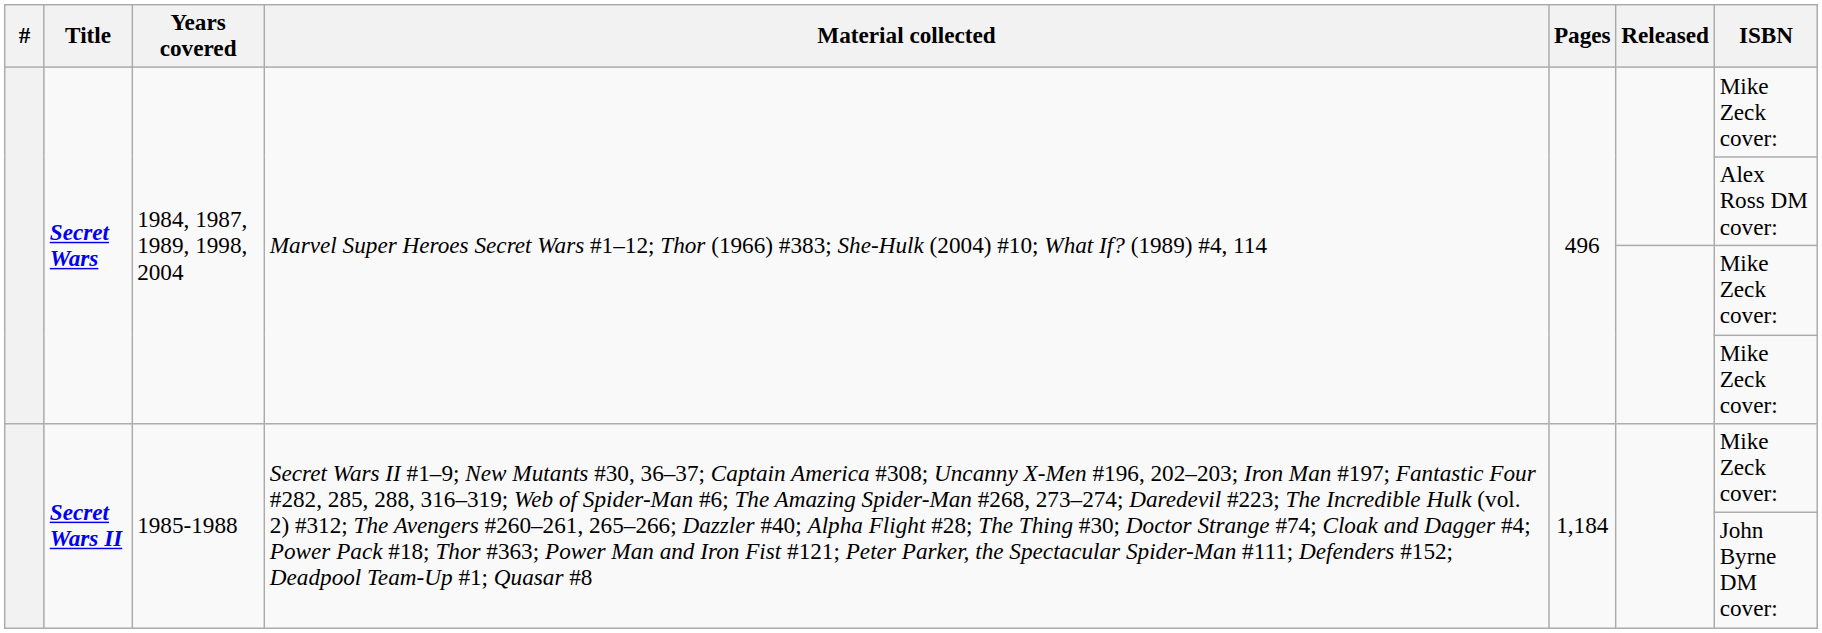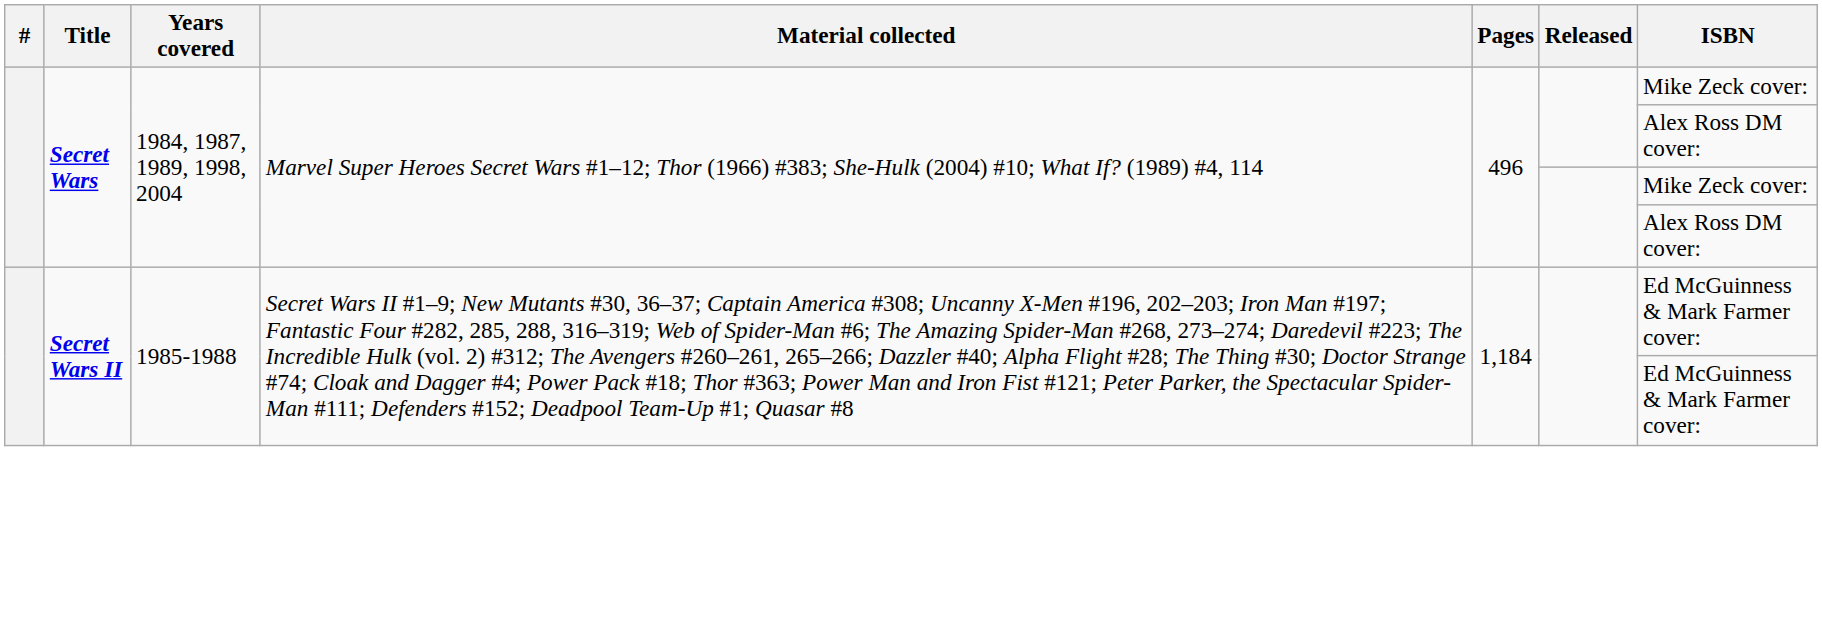(1749, 378) Mike Zeck cover: -> (1713, 235) Alex Ross DM cover:
(1749, 467) Mike Zeck cover: -> (1717, 311) Ed McGuinness & Mark Farmer cover:
(1749, 569) John Byrne DM cover: -> (1717, 400) Ed McGuinness & Mark Farmer cover:
